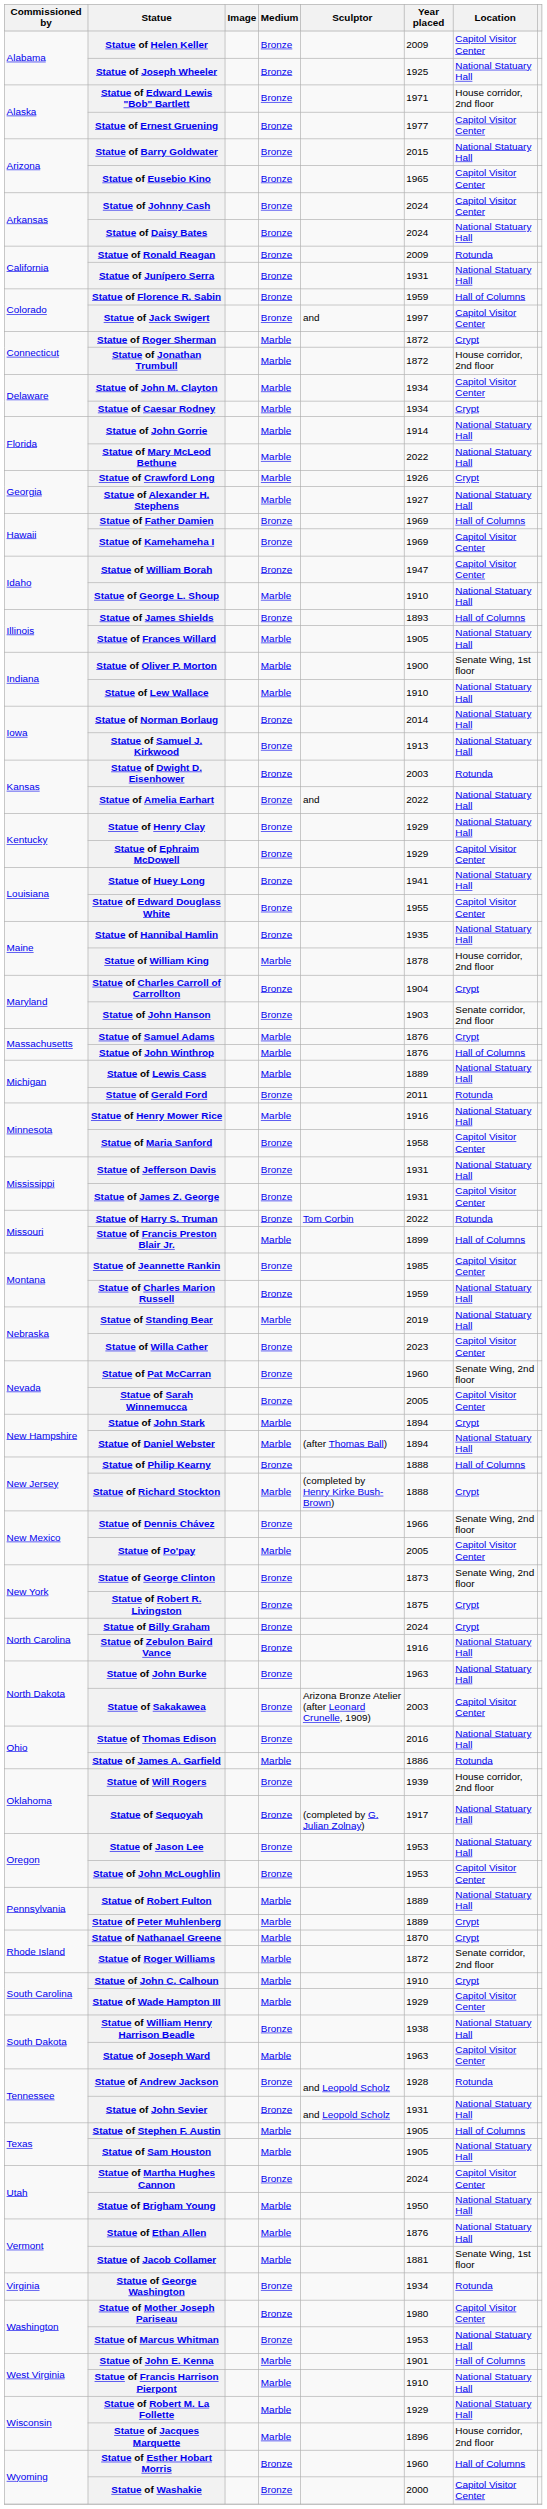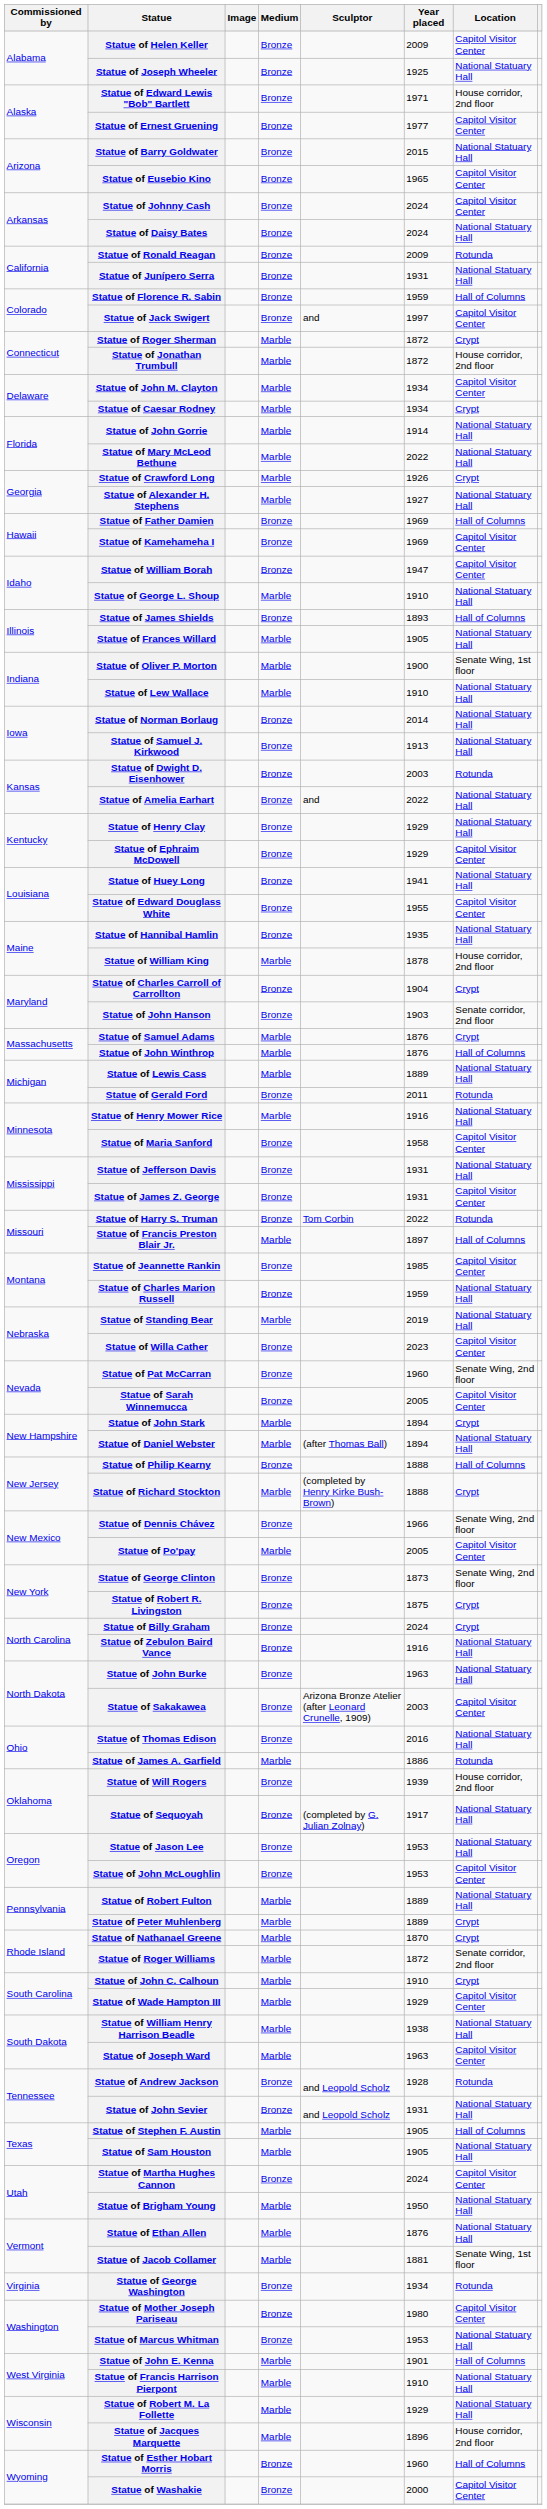(417, 1239) 1899 -> (417, 1239) 1897
(277, 2028) Bronze -> (276, 2028) Marble
